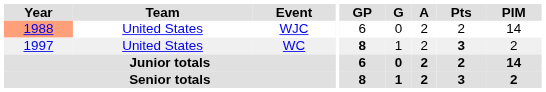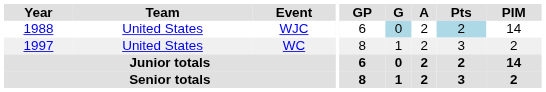(38, 29) lightsalmon background -> (38, 29) no background
(399, 29) no background -> (399, 29) lightblue background
(461, 29) no background -> (461, 29) lightblue background
(362, 46) bold -> (362, 46) normal
(461, 46) bold -> (461, 46) normal
